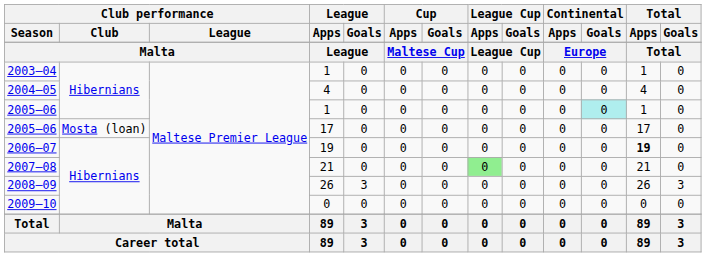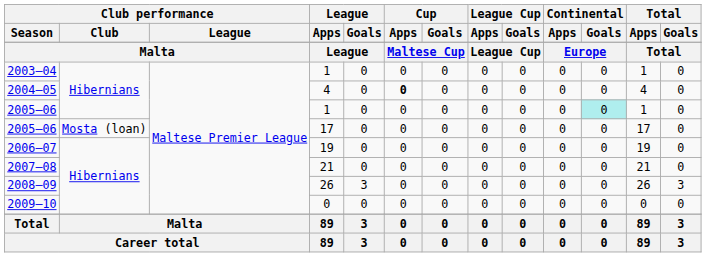(403, 90) normal -> (403, 90) bold
(644, 147) bold -> (644, 147) normal
(485, 167) lightgreen background -> (485, 167) no background
